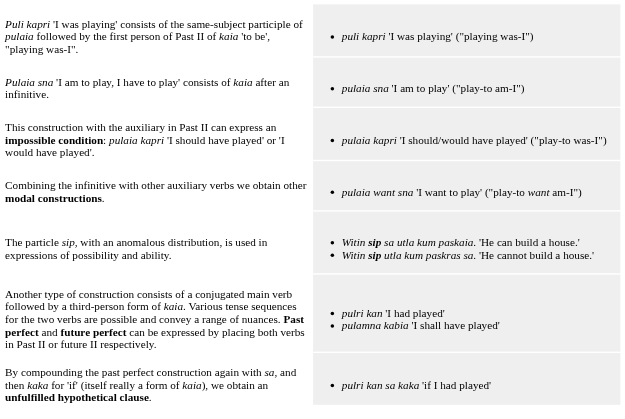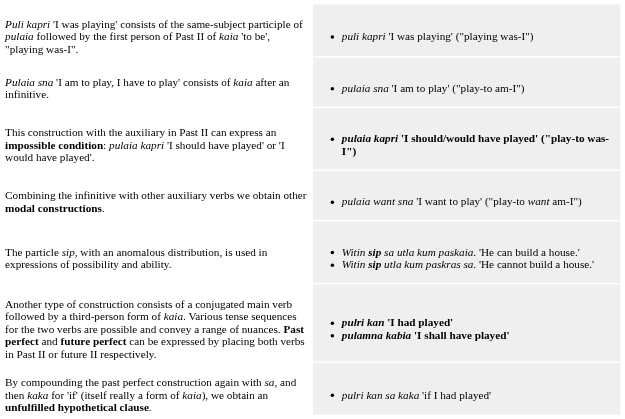(467, 140) normal -> (467, 145) bold
(467, 319) normal -> (467, 329) bold
